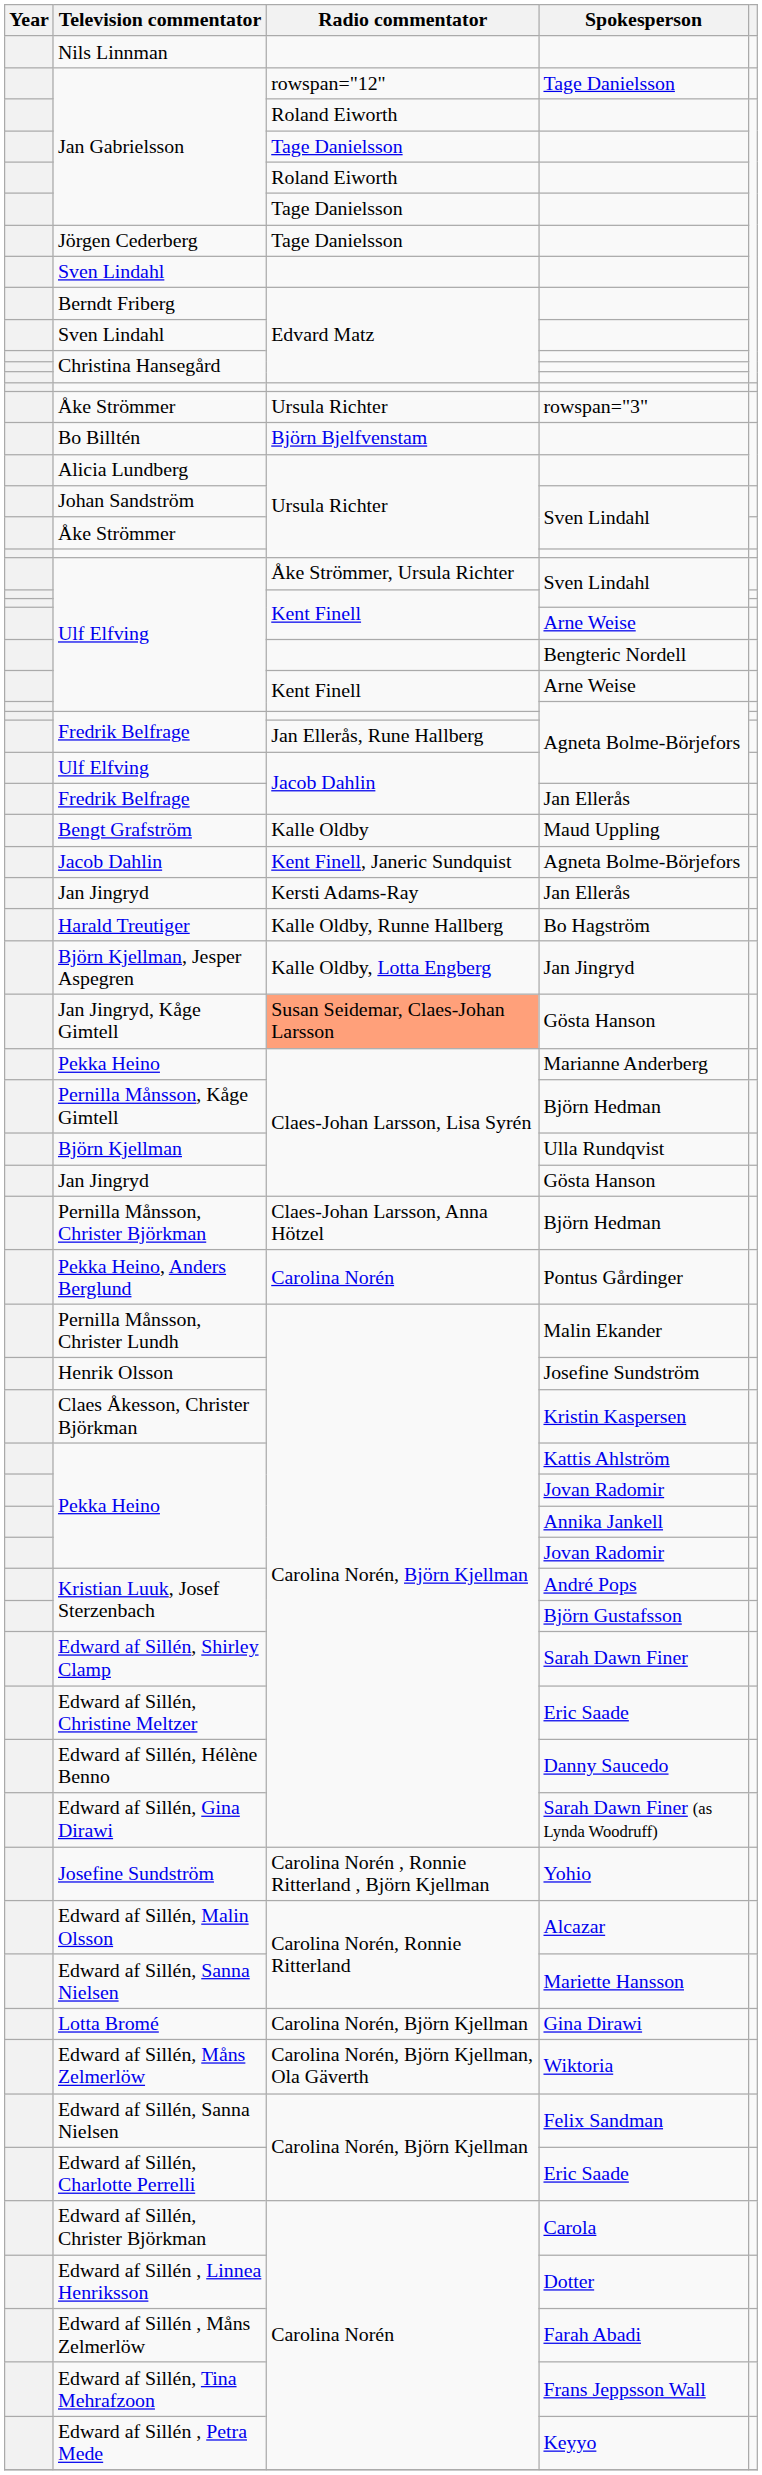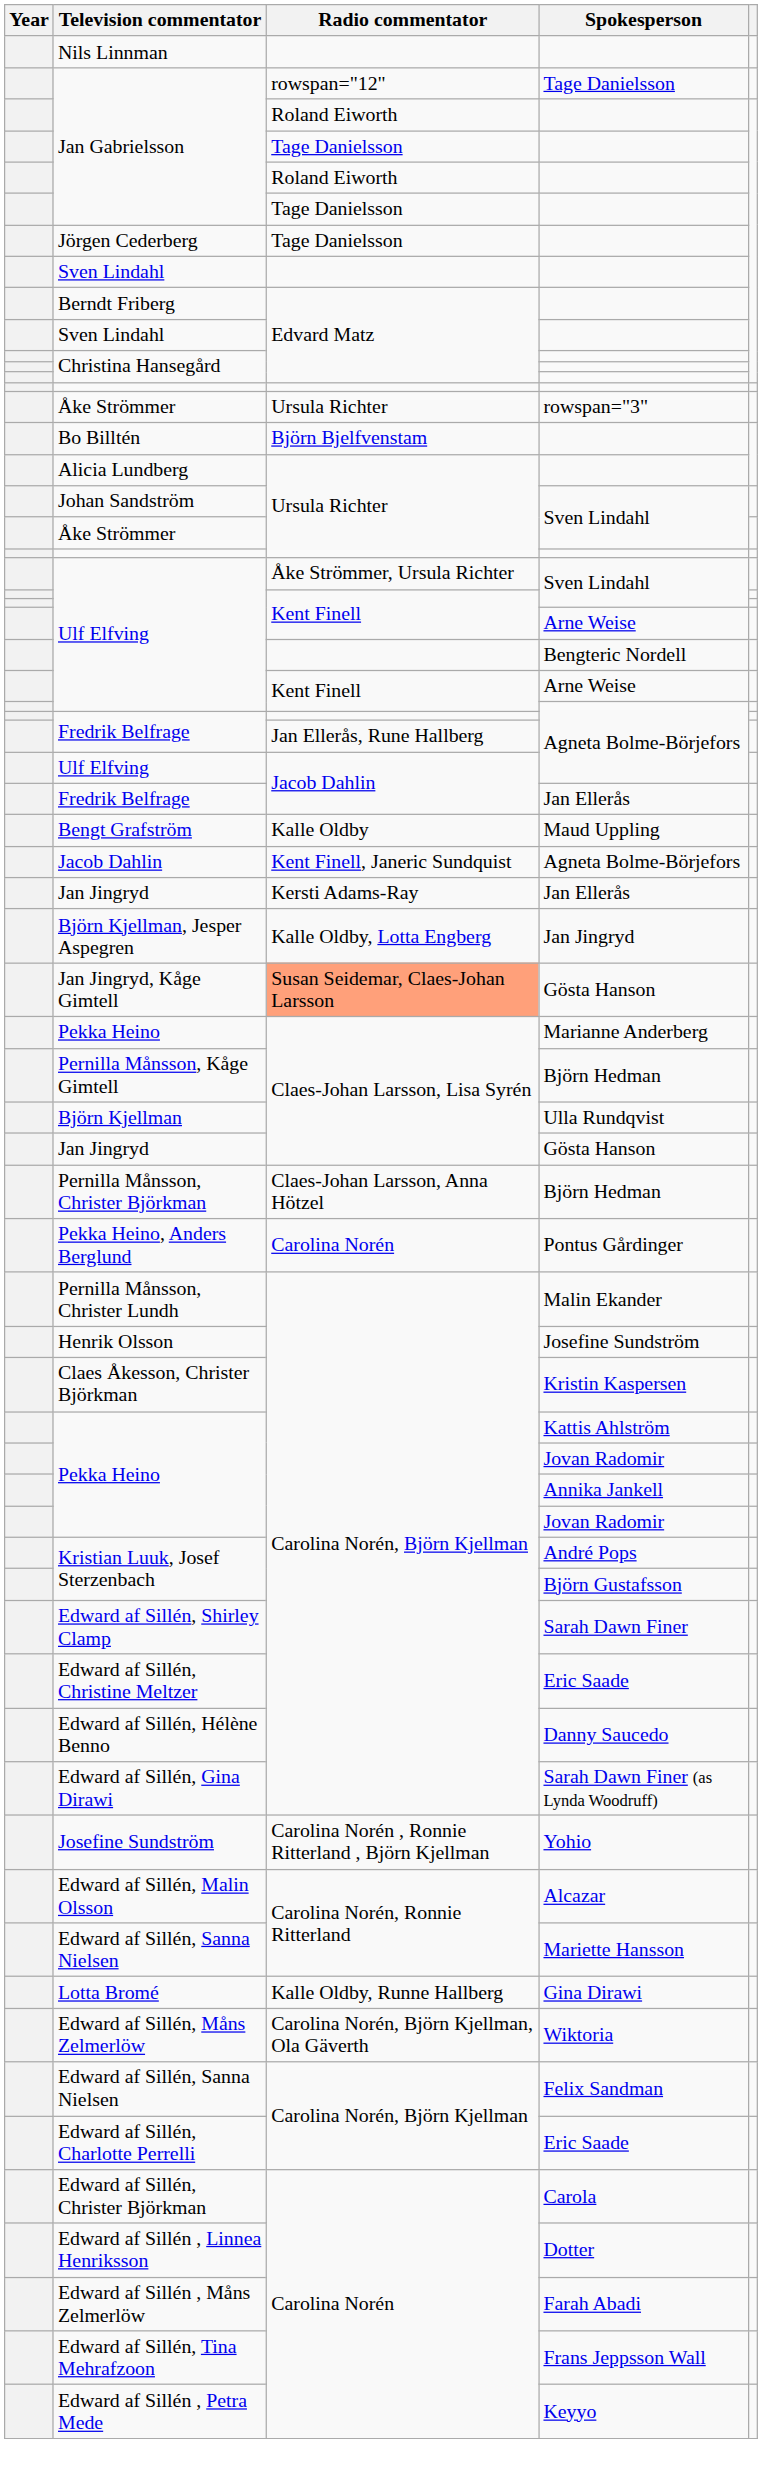- row: (124, 924)
(400, 2023) Carolina Norén, Björn Kjellman -> (387, 1992) Kalle Oldby, Runne Hallberg
